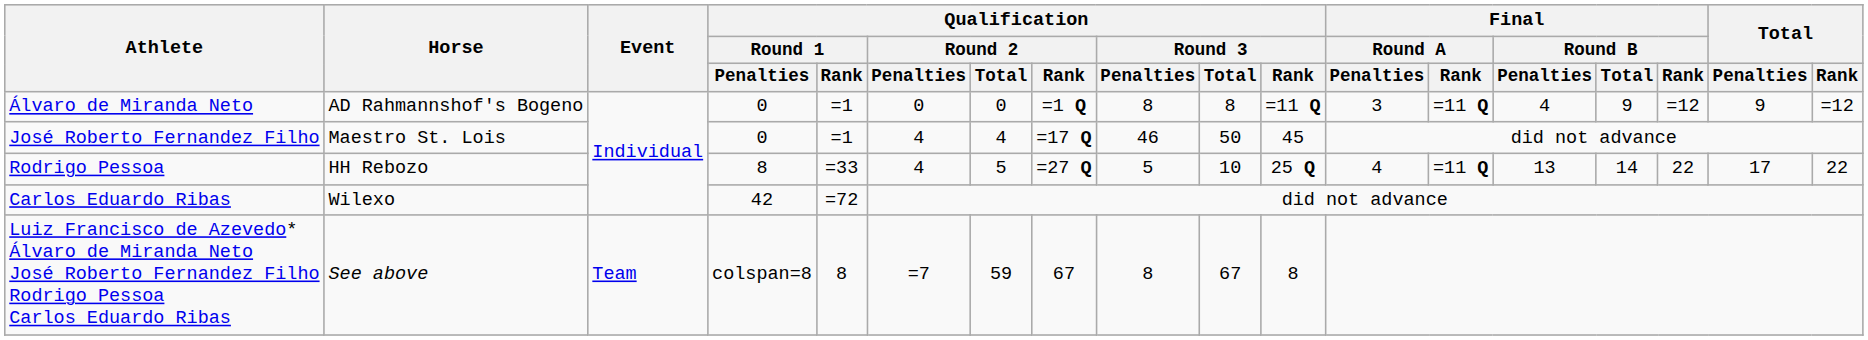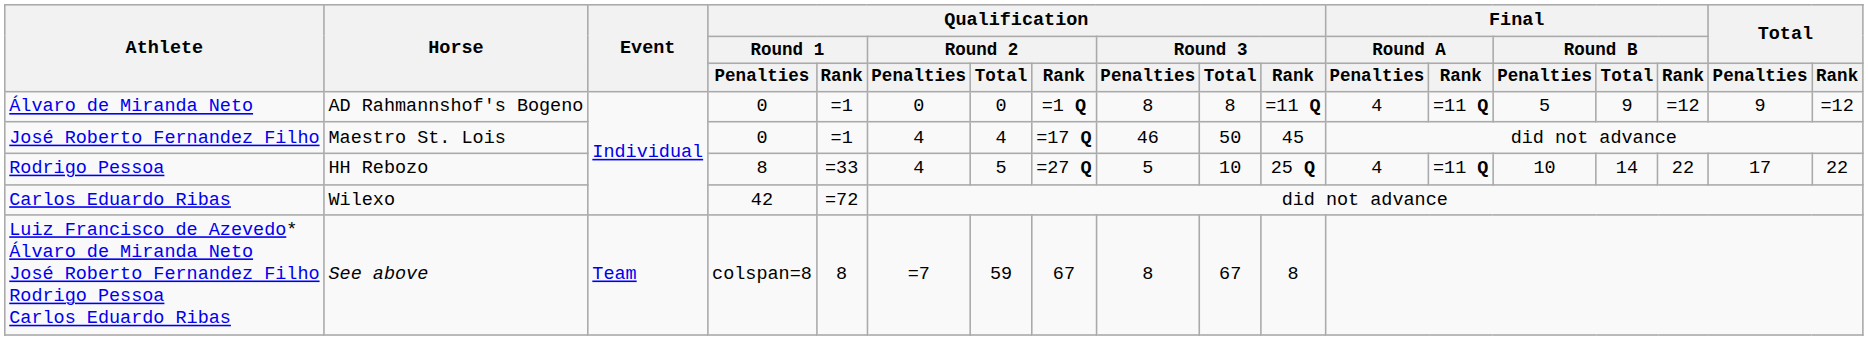(1377, 106) 3 -> (1377, 106) 4
(1545, 106) 4 -> (1545, 106) 5
(1545, 168) 13 -> (1545, 168) 10
